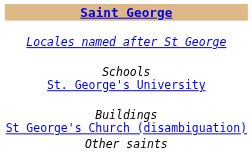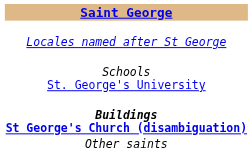(126, 122) normal -> (126, 122) bold
